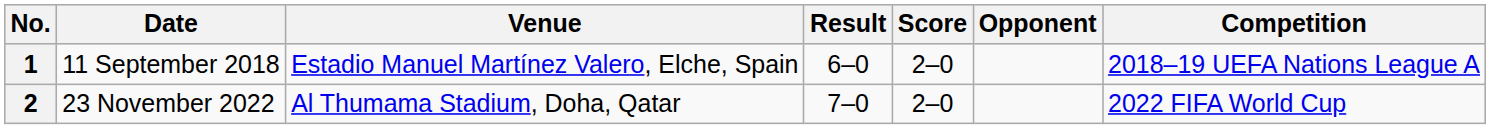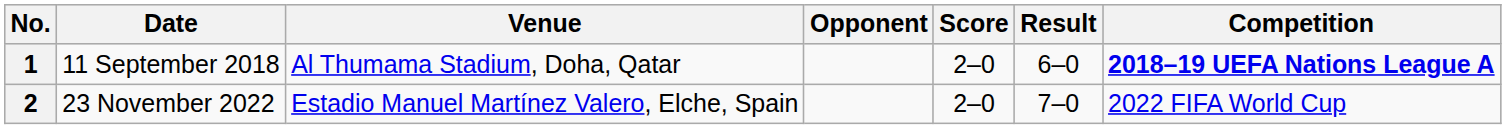columns swapped: (1038, 24) <-> (848, 24)
(545, 63) Estadio Manuel Martínez Valero, Elche, Spain -> (486, 63) Al Thumama Stadium, Doha, Qatar
(1294, 63) normal -> (1301, 63) bold
(486, 103) Al Thumama Stadium, Doha, Qatar -> (545, 103) Estadio Manuel Martínez Valero, Elche, Spain
